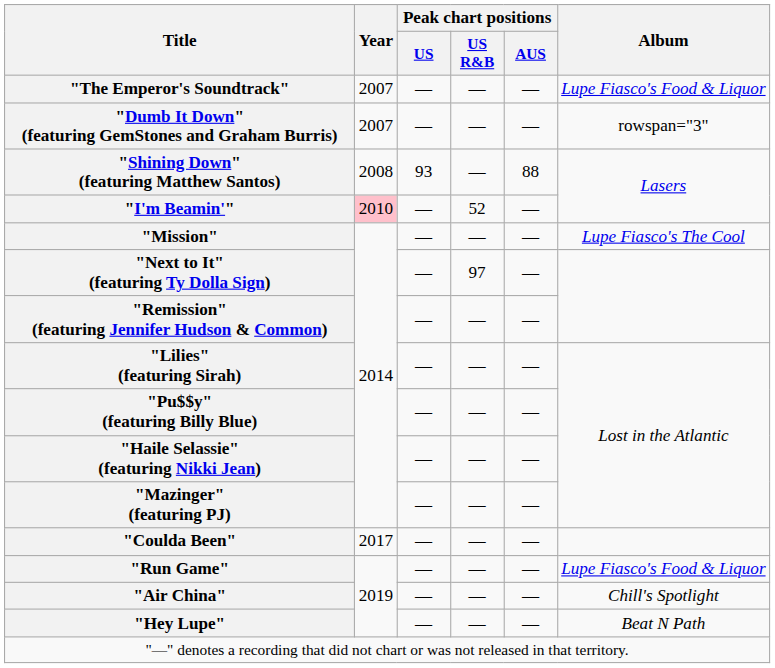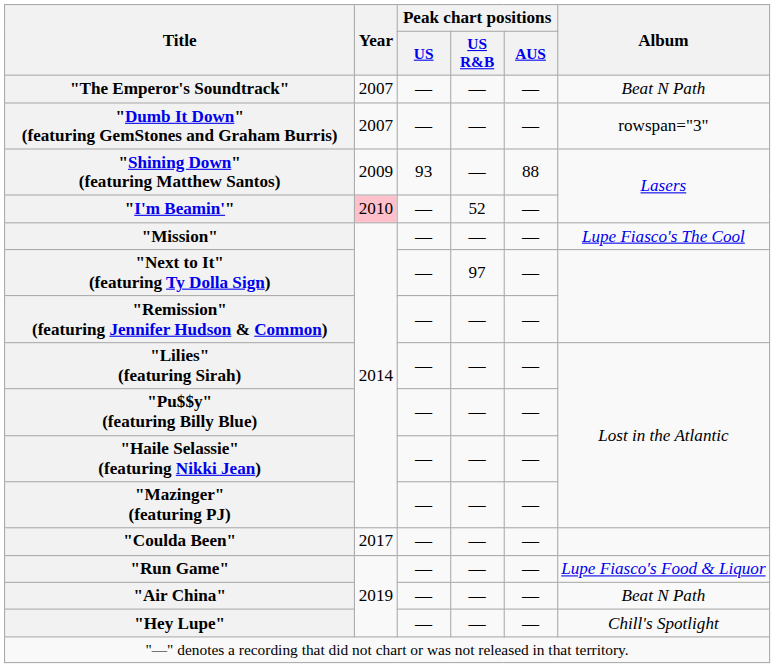(663, 88) Lupe Fiasco's Food & Liquor -> (663, 88) Beat N Path
(376, 172) 2008 -> (376, 172) 2009
(663, 595) Chill's Spotlight -> (663, 595) Beat N Path
(663, 623) Beat N Path -> (663, 623) Chill's Spotlight
